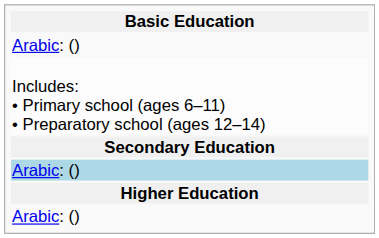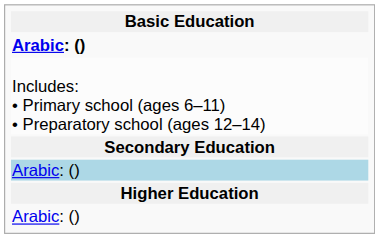(46, 45) normal -> (49, 45) bold
